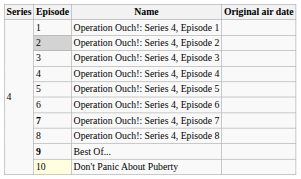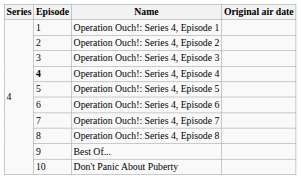(38, 43) lightgrey background -> (38, 43) no background
(38, 74) normal -> (38, 74) bold
(38, 120) bold -> (38, 120) normal
(38, 151) bold -> (38, 151) normal
(41, 167) lightyellow background -> (41, 167) no background
